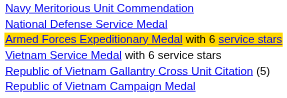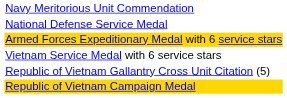(100, 86) no background -> (100, 86) gold background
